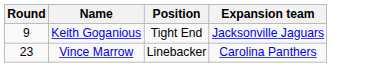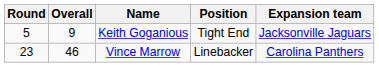+ column: (72, 14)
(26, 33) 9 -> (26, 33) 5
